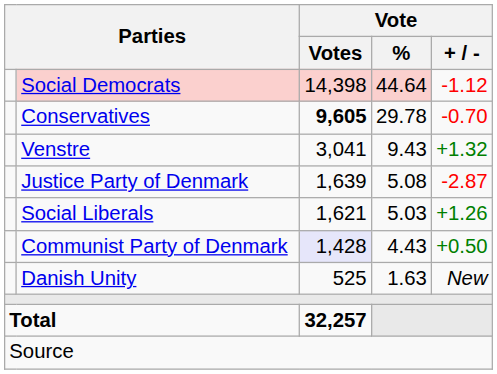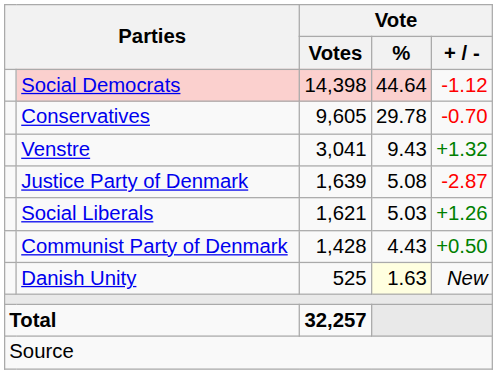(341, 117) bold -> (341, 117) normal
(341, 246) lavender background -> (341, 246) no background
(407, 278) no background -> (407, 278) lightyellow background
